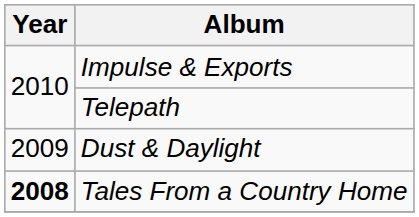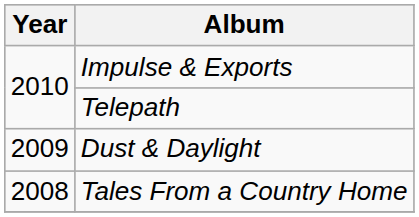(40, 190) bold -> (40, 190) normal
